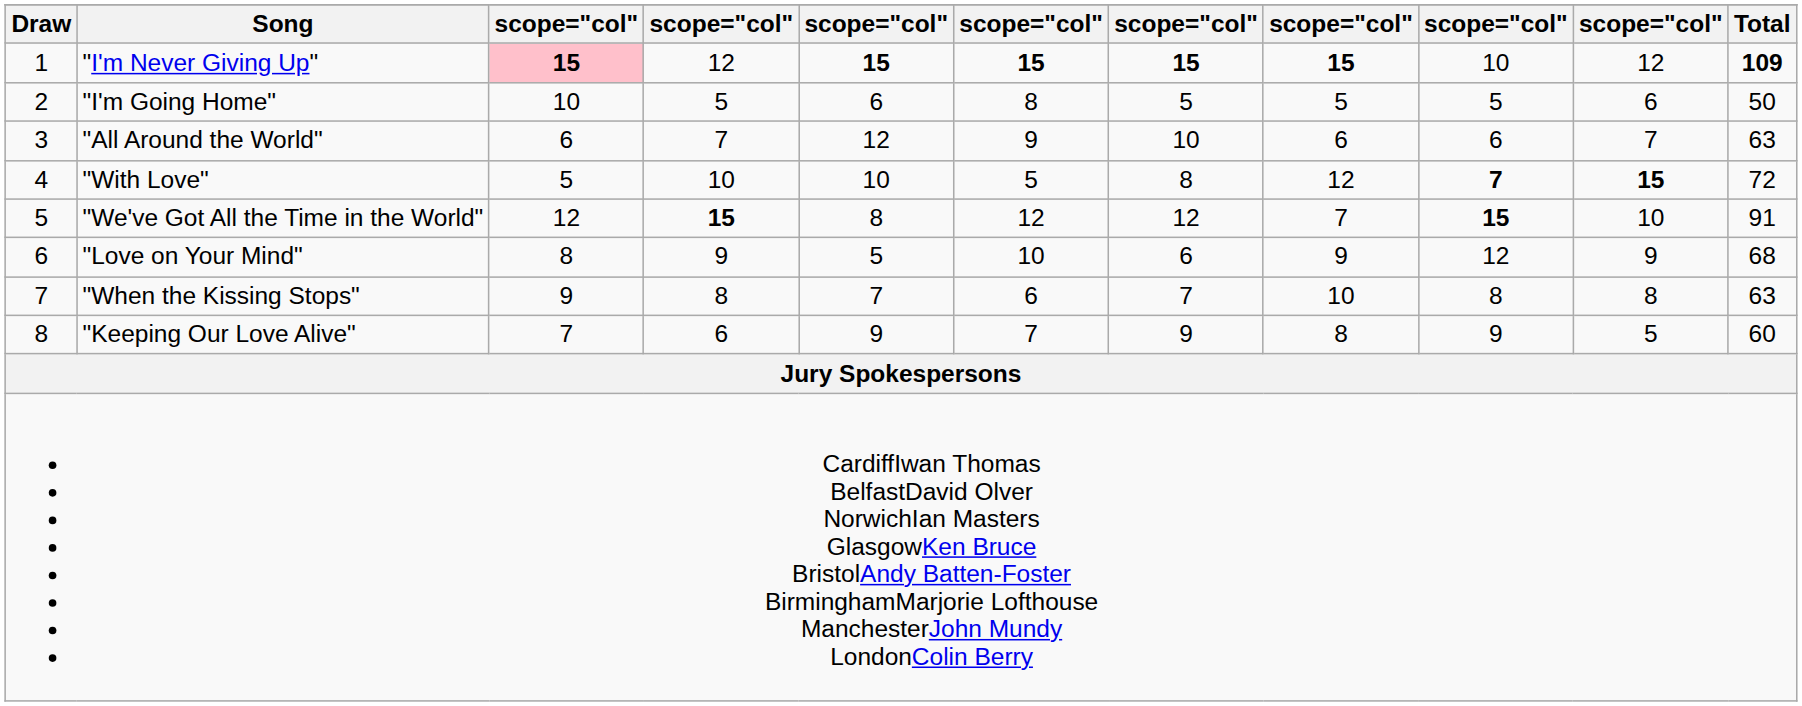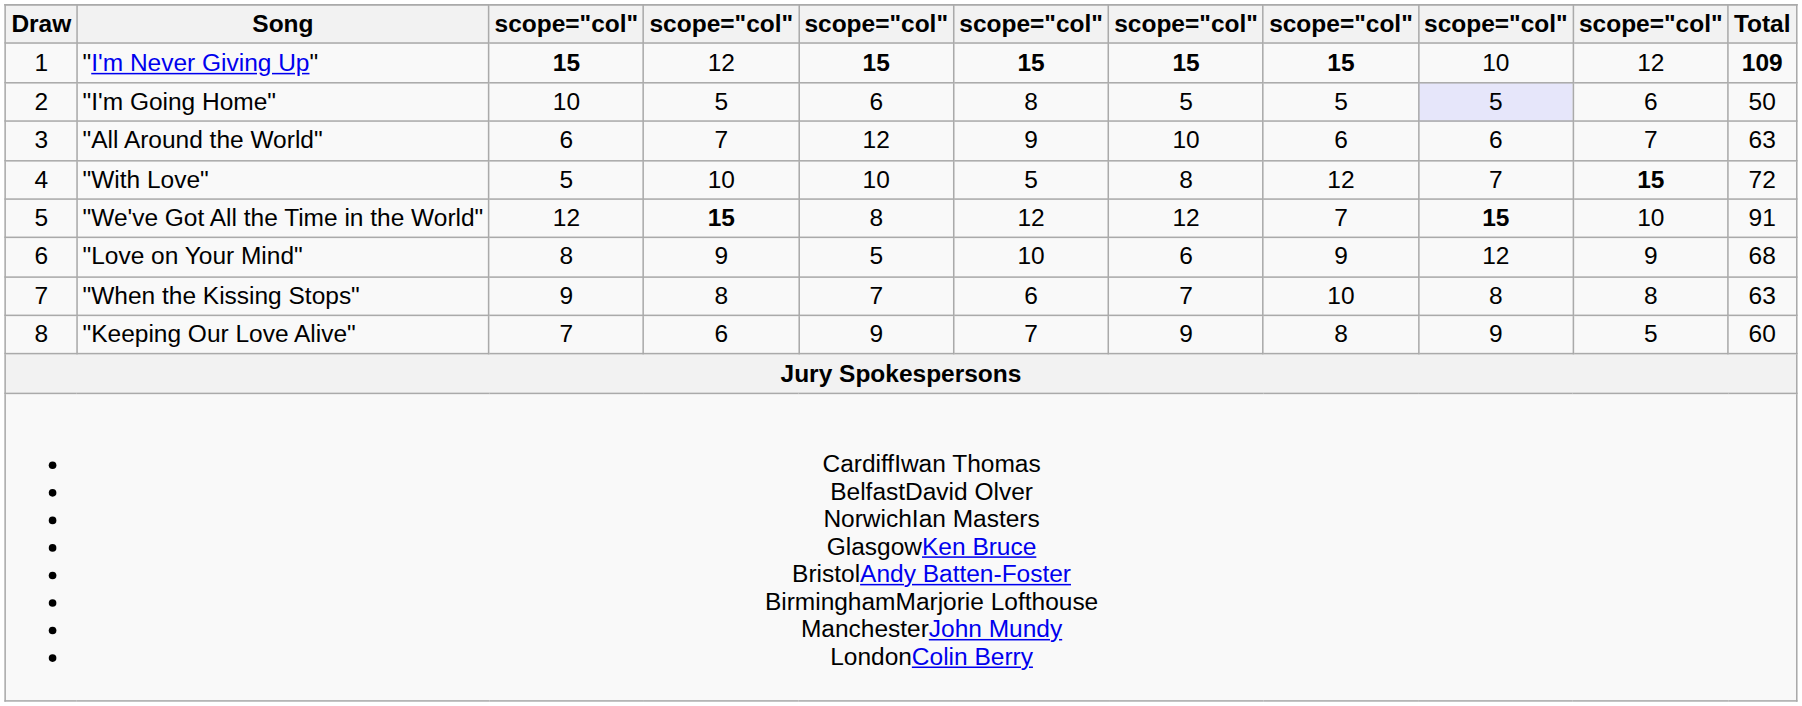(566, 62) pink background -> (566, 62) no background
(1496, 101) no background -> (1496, 101) lavender background
(1496, 179) bold -> (1496, 179) normal
